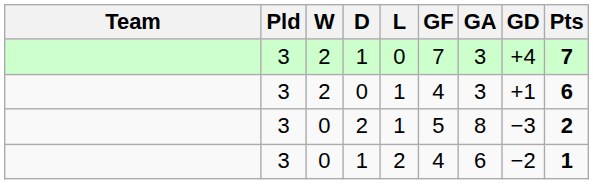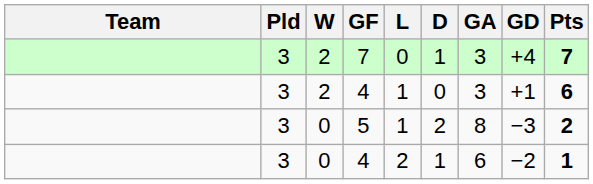columns swapped: (362, 21) <-> (438, 21)
